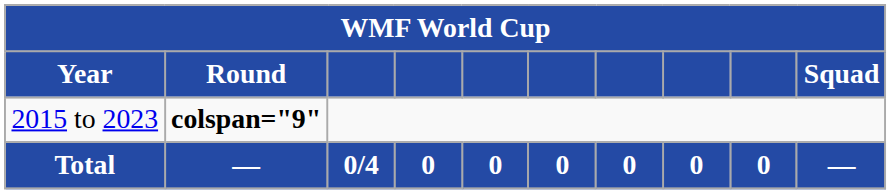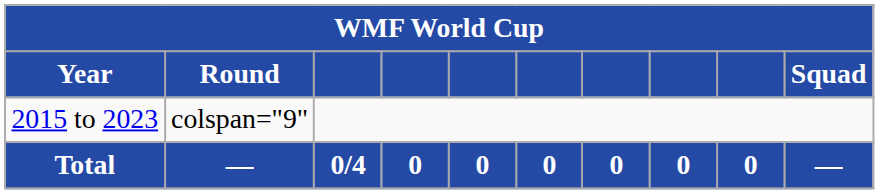(246, 119) bold -> (240, 119) normal
